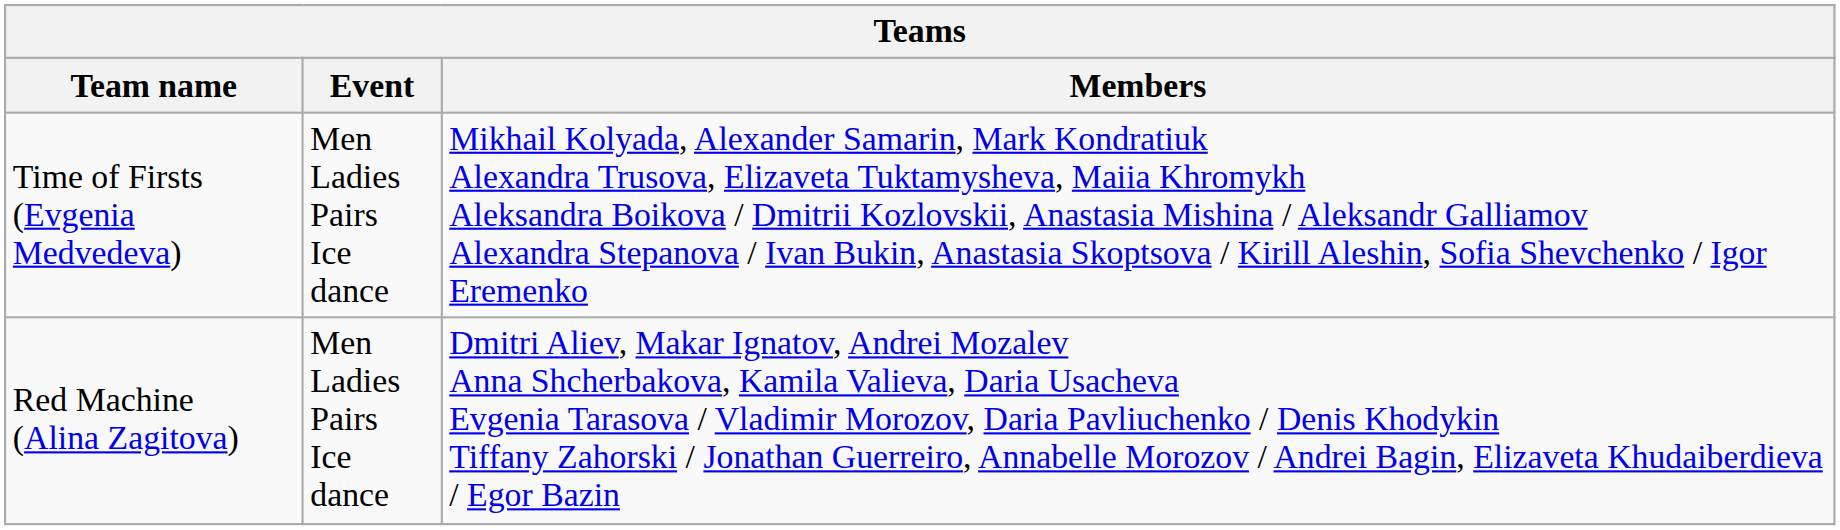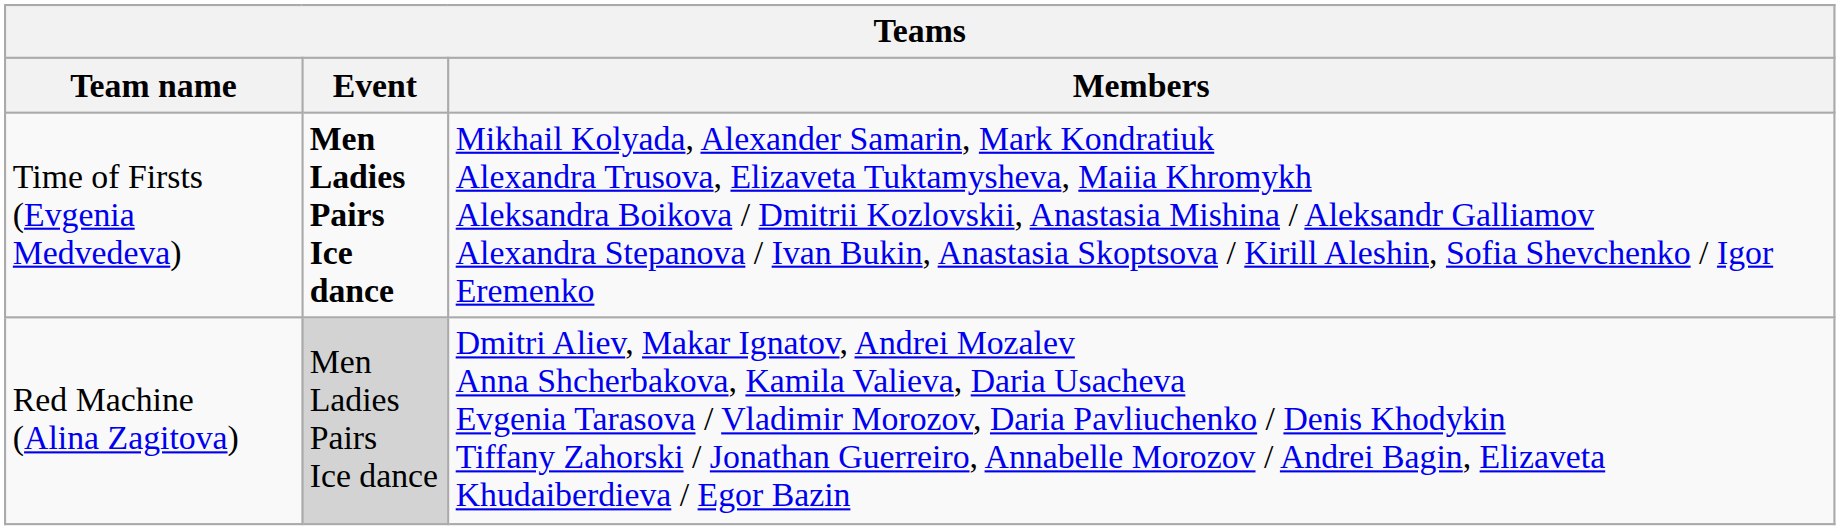(355, 214) normal -> (358, 214) bold
(355, 419) no background -> (374, 419) lightgrey background
